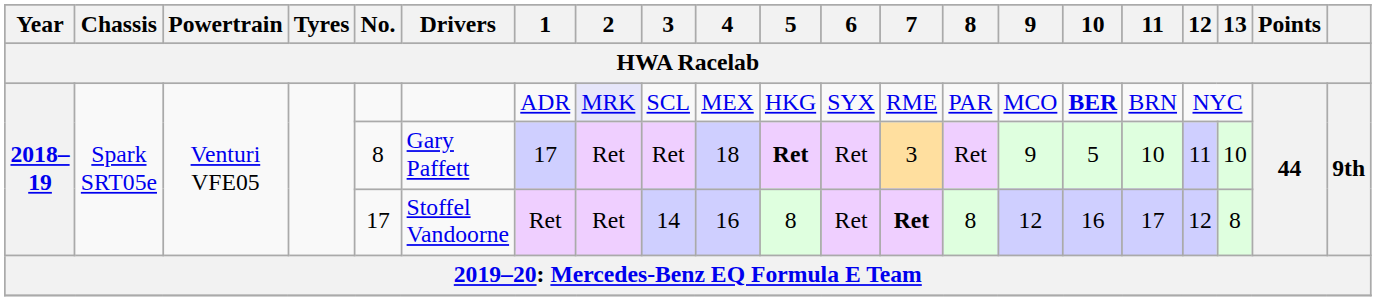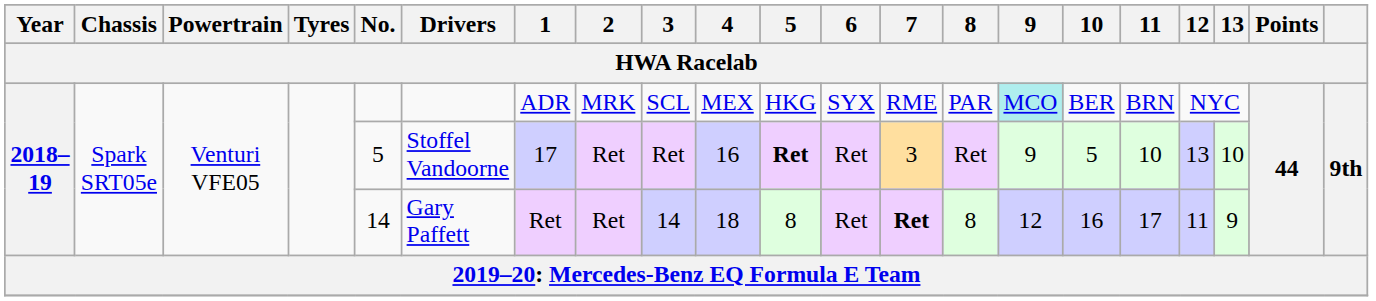(608, 101) lavender background -> (608, 101) no background
(1030, 101) no background -> (1030, 101) paleturquoise background
(1093, 101) bold -> (1092, 101) normal
(378, 154) 8 -> (378, 154) 5
(438, 154) Gary Paffett -> (458, 154) Stoffel Vandoorne
(727, 154) 18 -> (727, 154) 16
(1200, 154) 11 -> (1197, 154) 13
(378, 221) 17 -> (378, 221) 14
(458, 221) Stoffel Vandoorne -> (438, 221) Gary Paffett
(727, 221) 16 -> (727, 221) 18
(1200, 221) 12 -> (1197, 221) 11
(1235, 221) 8 -> (1232, 221) 9
